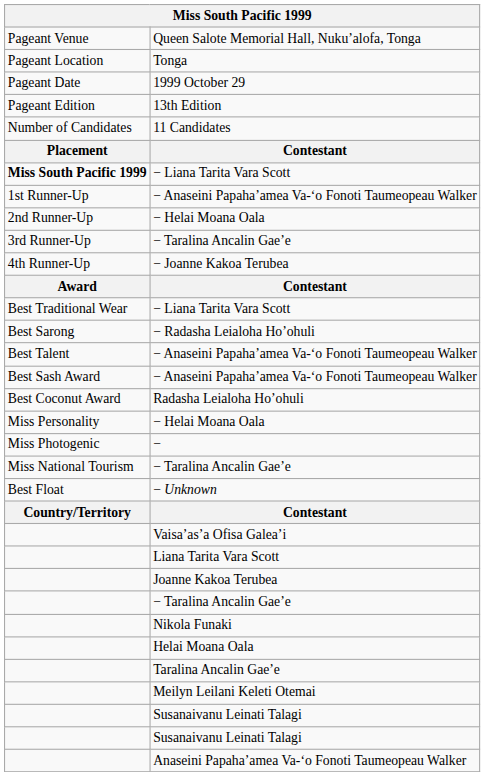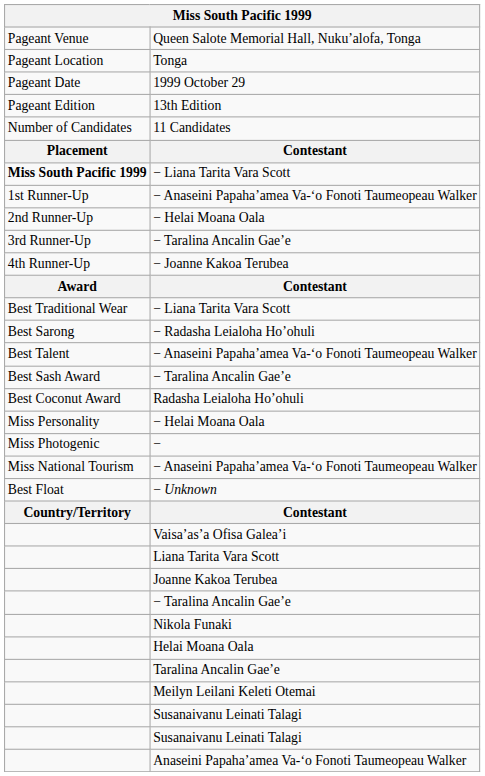(315, 376) − Anaseini Papaha’amea Va-‘o Fonoti Taumeopeau Walker -> (222, 376) − Taralina Ancalin Gae’e
(222, 466) − Taralina Ancalin Gae’e -> (315, 466) − Anaseini Papaha’amea Va-‘o Fonoti Taumeopeau Walker
